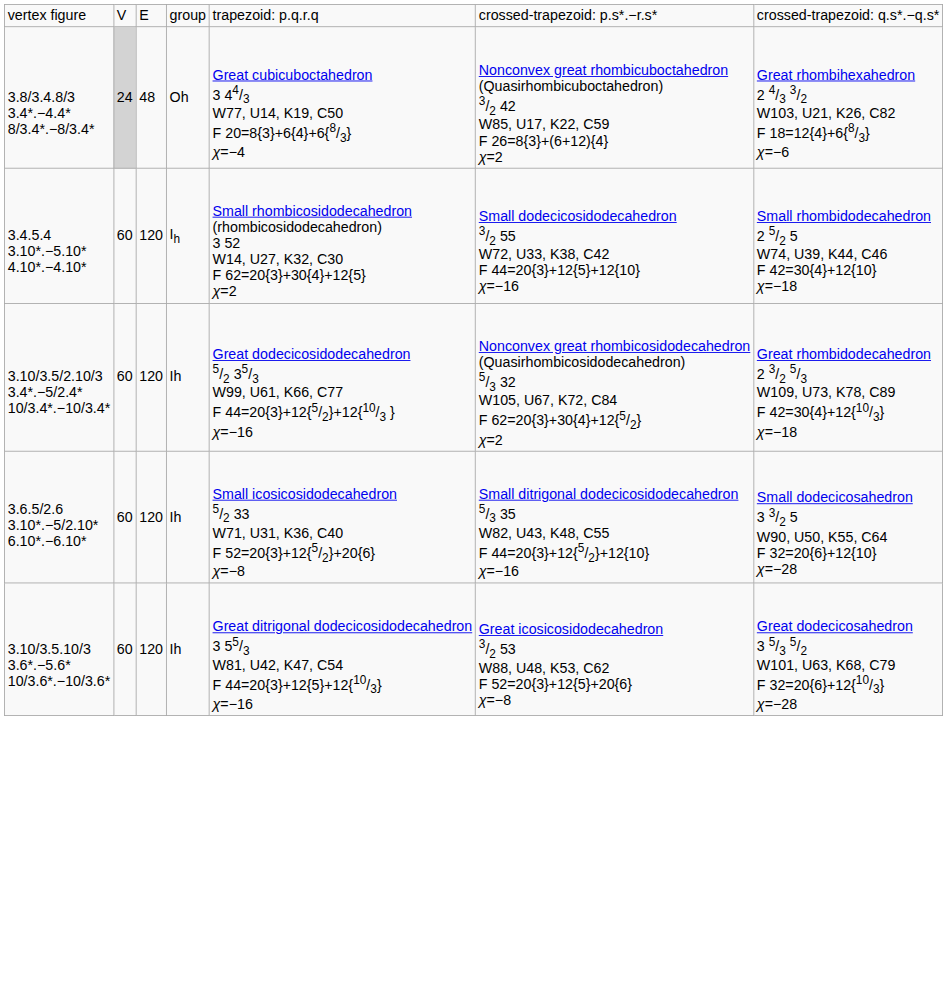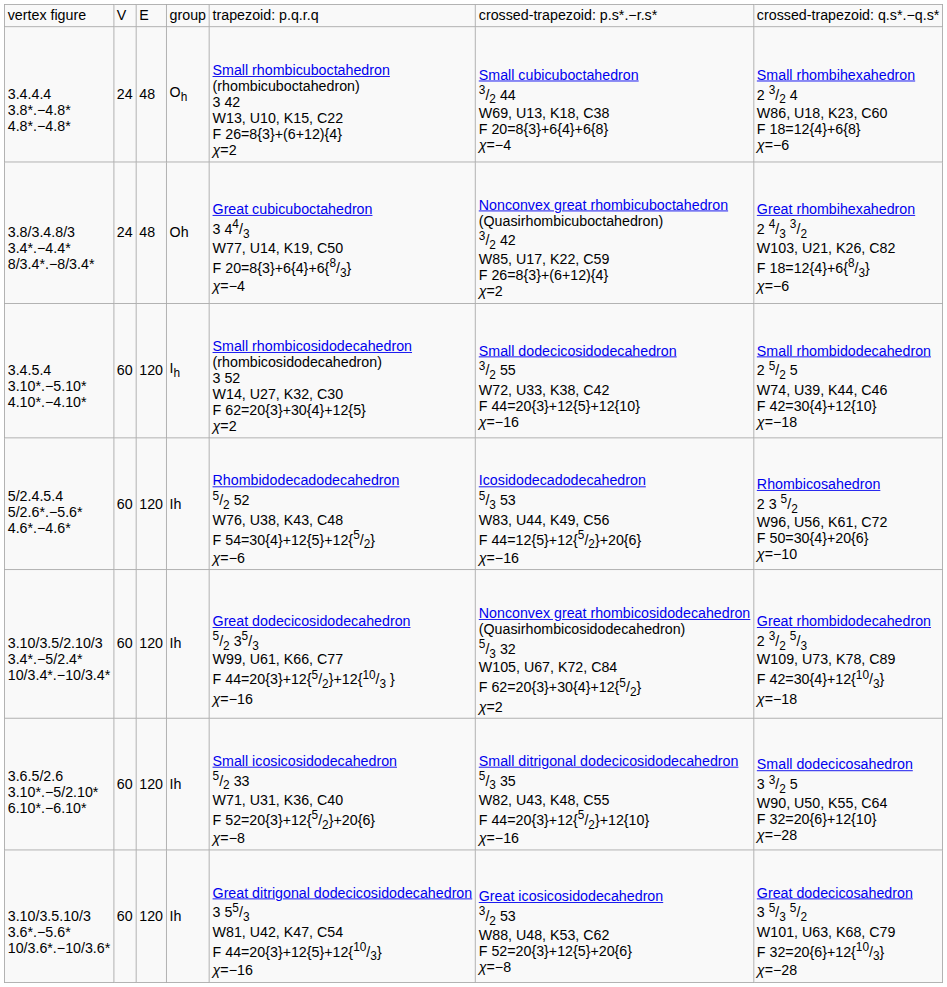+ row: (39, 110)
(125, 97) lightgrey background -> (125, 232) no background
+ row: (45, 511)
